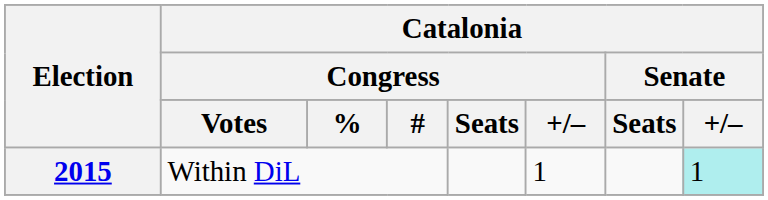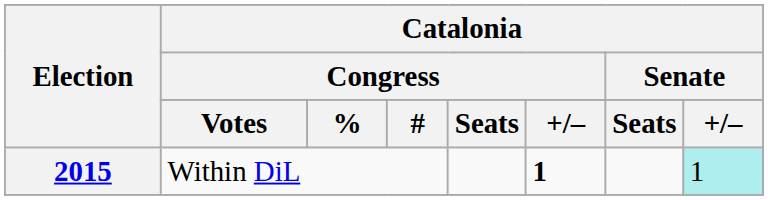(540, 171) normal -> (540, 171) bold
